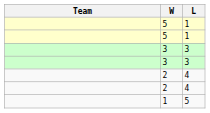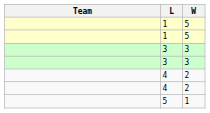columns swapped: (172, 11) <-> (194, 11)
